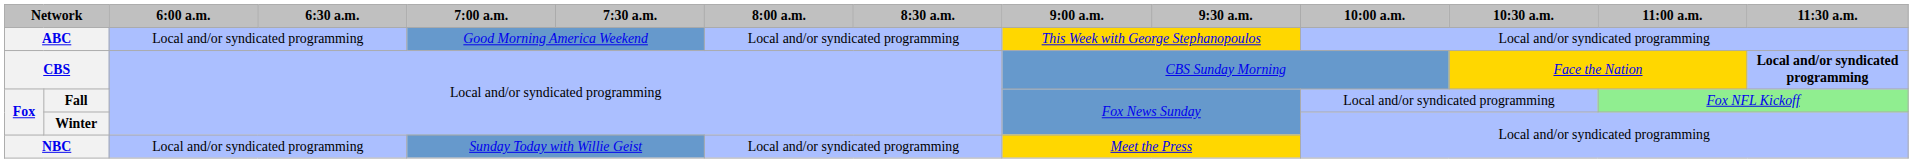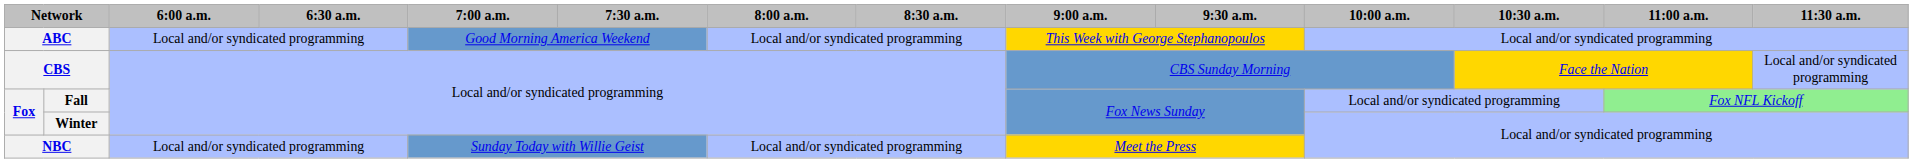(1828, 70) bold -> (1831, 70) normal
